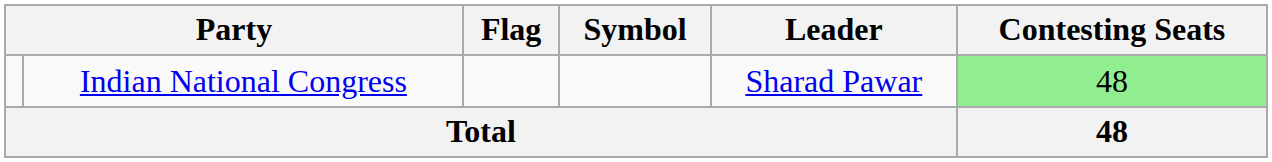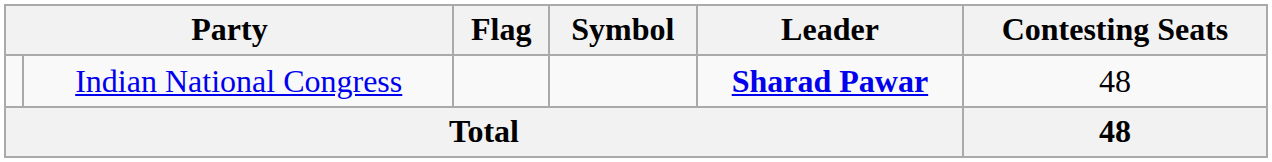(834, 80) normal -> (830, 80) bold
(1112, 80) lightgreen background -> (1115, 80) no background
